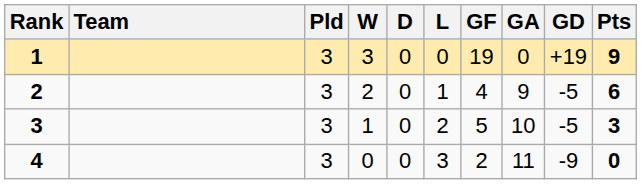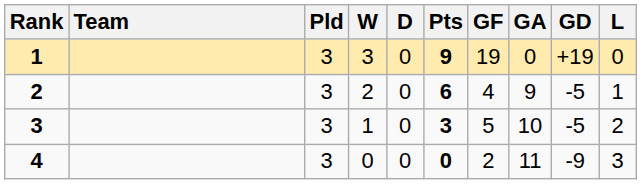columns swapped: (443, 21) <-> (614, 21)
